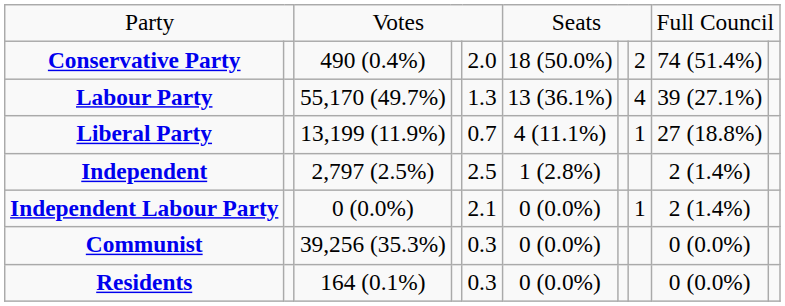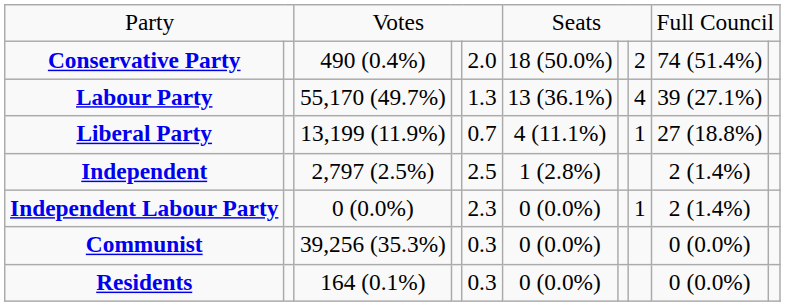(482, 208) 2.1 -> (482, 208) 2.3
